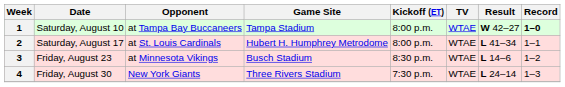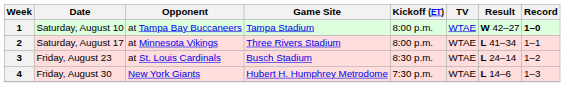(174, 43) at St. Louis Cardinals -> (173, 43) at Minnesota Vikings
(317, 43) Hubert H. Humphrey Metrodome -> (294, 43) Three Rivers Stadium
(173, 58) at Minnesota Vikings -> (174, 58) at St. Louis Cardinals
(496, 58) L 14–6 -> (498, 58) L 24–14
(294, 74) Three Rivers Stadium -> (317, 74) Hubert H. Humphrey Metrodome
(498, 74) L 24–14 -> (496, 74) L 14–6
